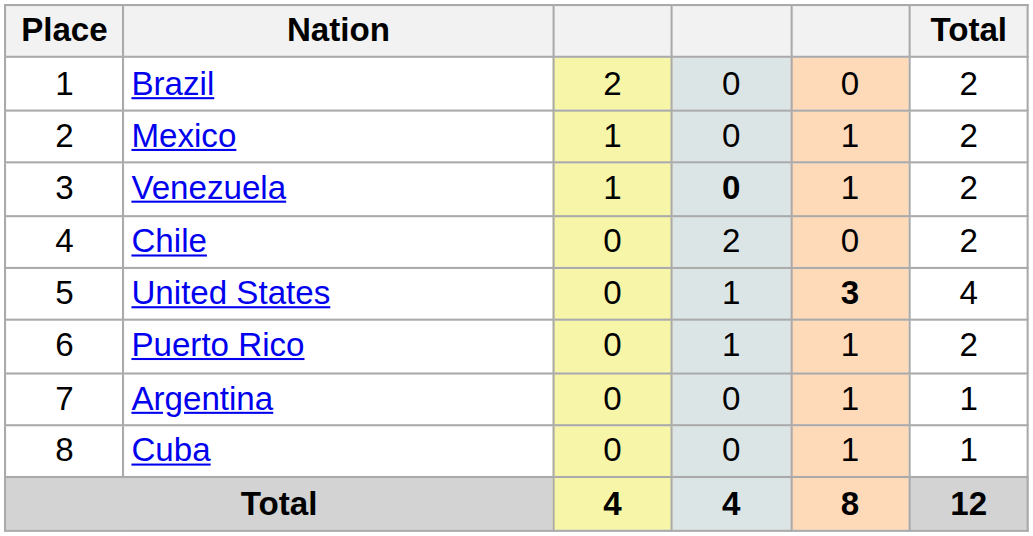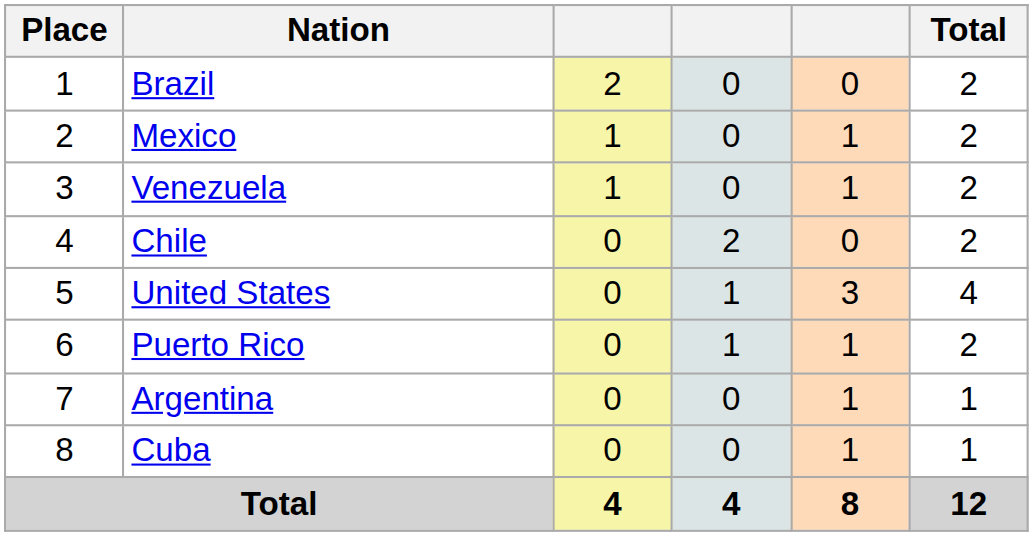(731, 188) bold -> (731, 188) normal
(850, 293) bold -> (850, 293) normal
